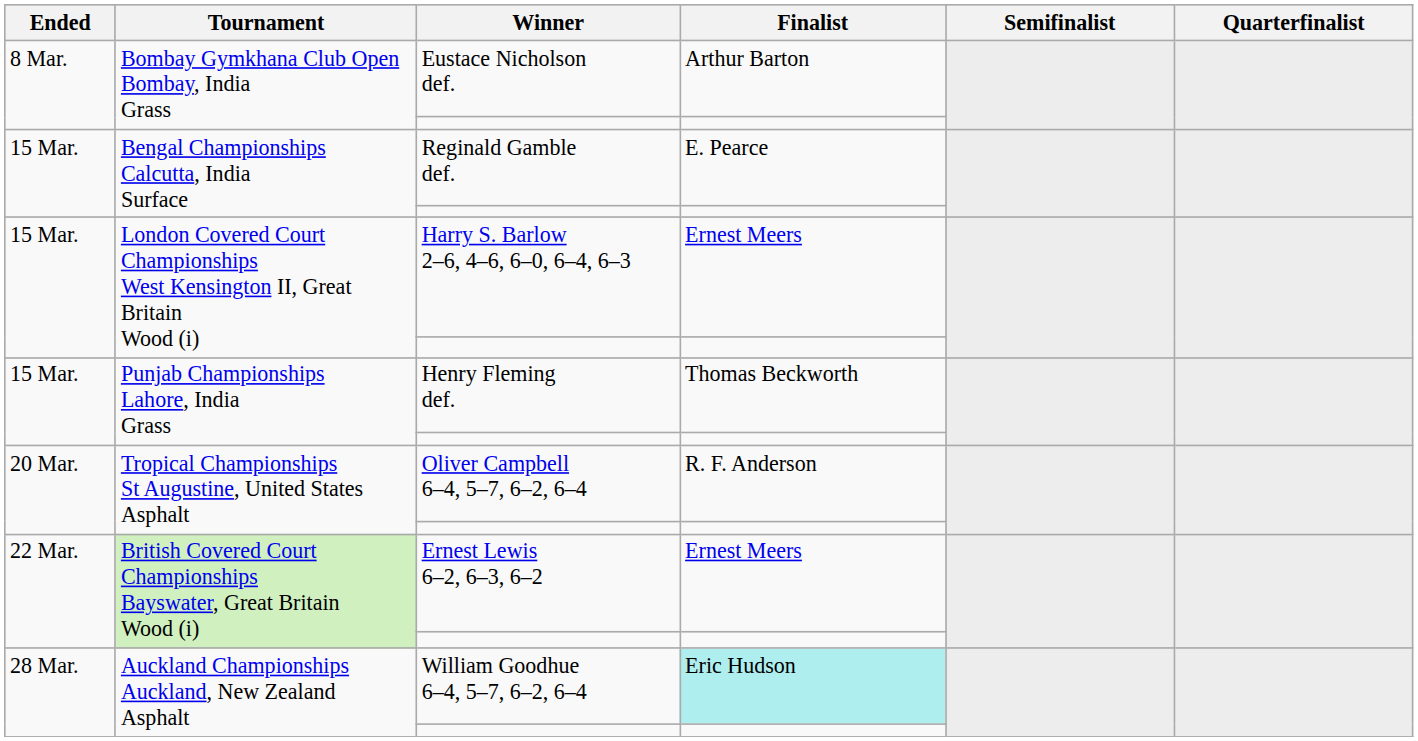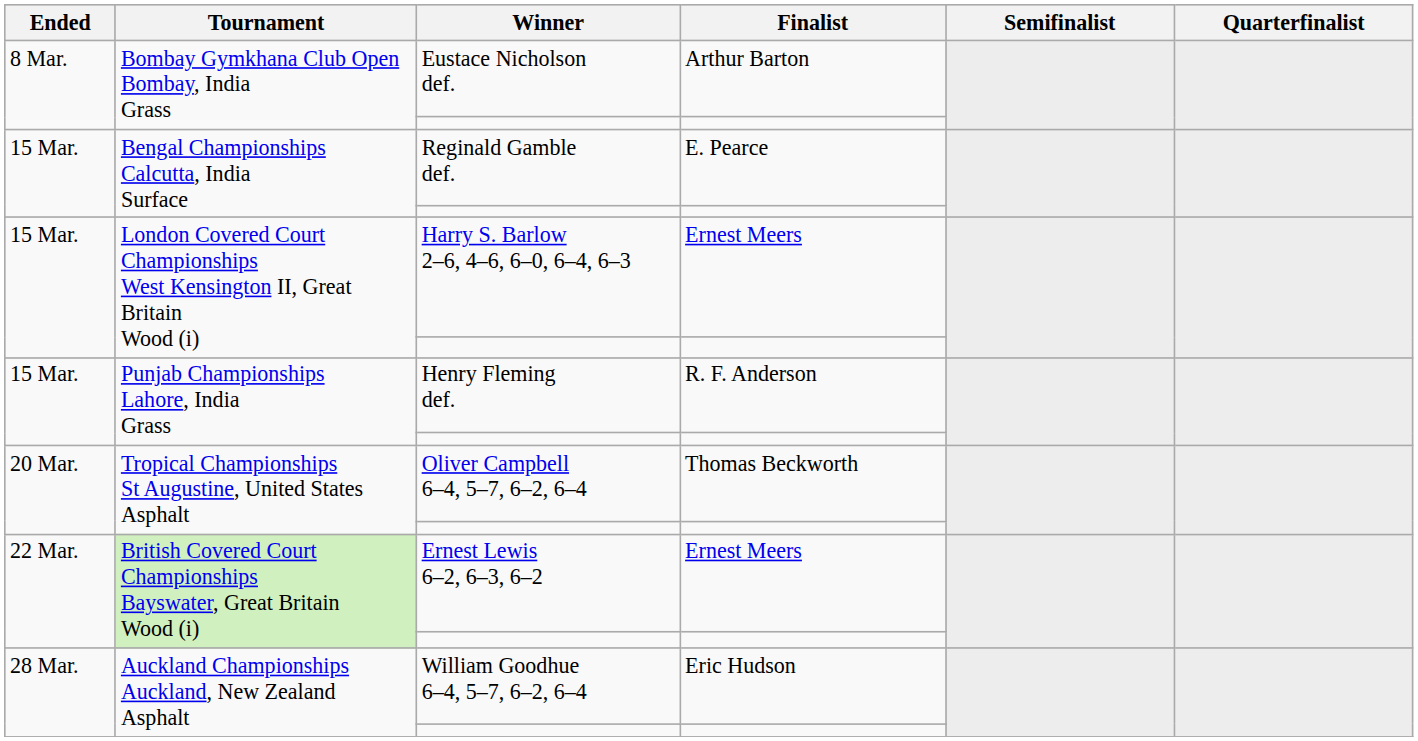(772, 375) Thomas Beckworth -> (751, 375) R. F. Anderson
(751, 463) R. F. Anderson -> (772, 463) Thomas Beckworth
(740, 665) paleturquoise background -> (740, 665) no background
